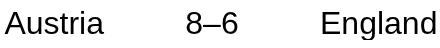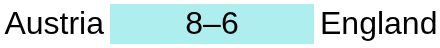(212, 23) no background -> (212, 23) paleturquoise background
